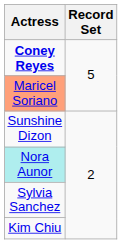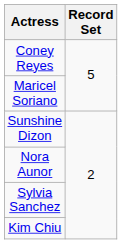(35, 57) bold -> (35, 57) normal
(35, 93) lightsalmon background -> (35, 93) no background
(35, 164) paleturquoise background -> (35, 164) no background
